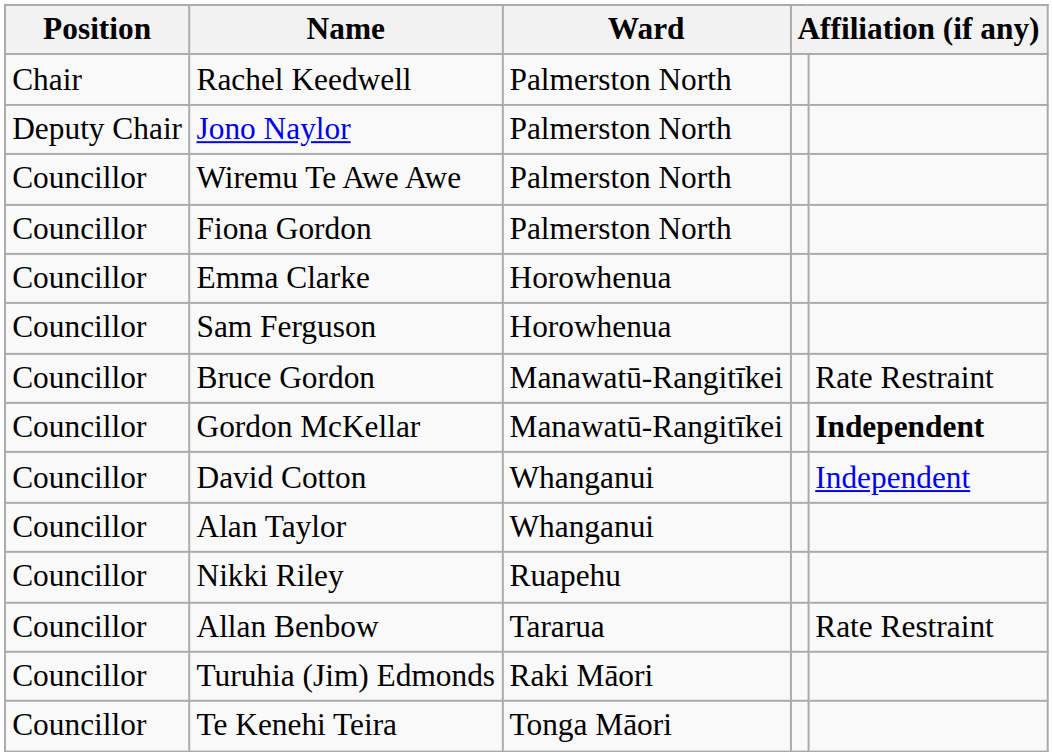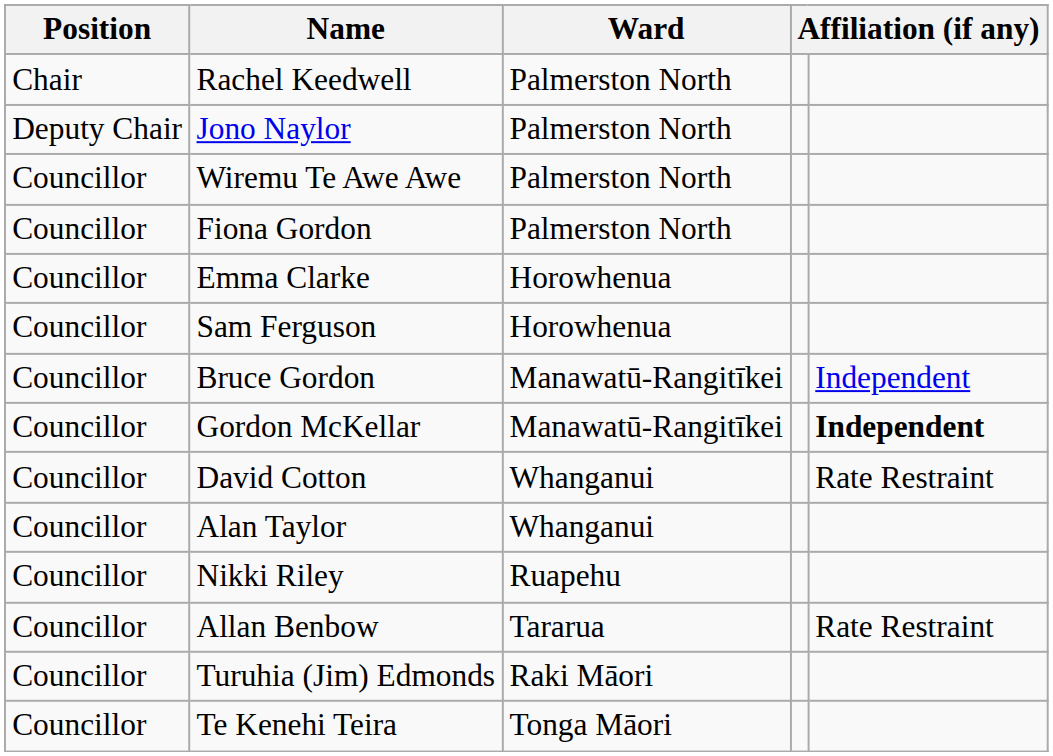(905, 377) Rate Restraint -> (893, 377) Independent
(893, 476) Independent -> (905, 476) Rate Restraint
